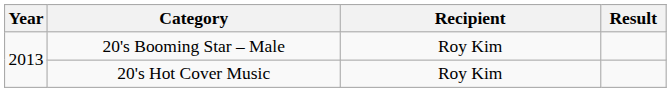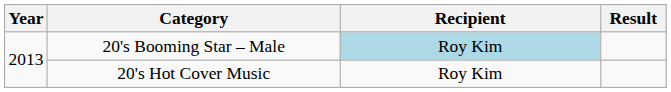(470, 45) no background -> (470, 45) lightblue background
